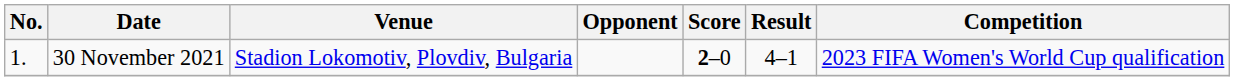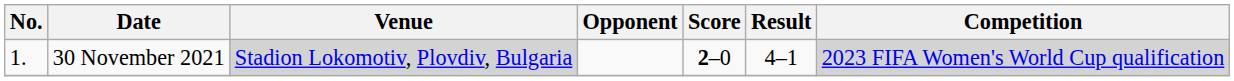(404, 57) no background -> (404, 57) lightgrey background
(1023, 57) no background -> (1023, 57) lightgrey background
